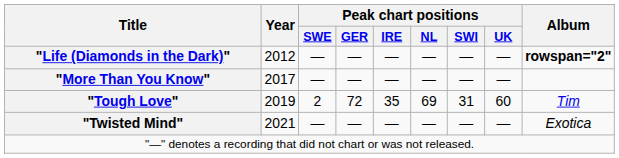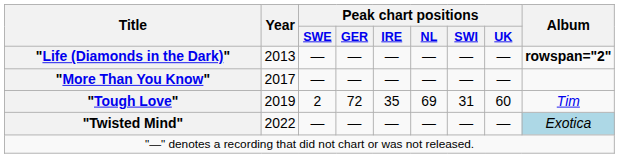(280, 57) 2012 -> (280, 57) 2013
(280, 123) 2021 -> (280, 123) 2022
(568, 123) no background -> (568, 123) lightblue background
